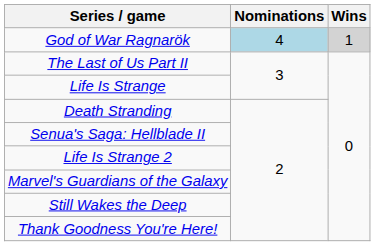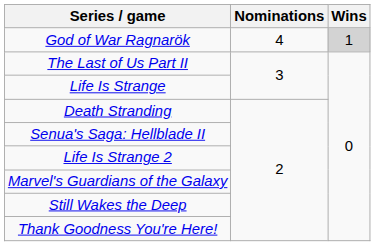(279, 39) lightblue background -> (279, 39) no background
